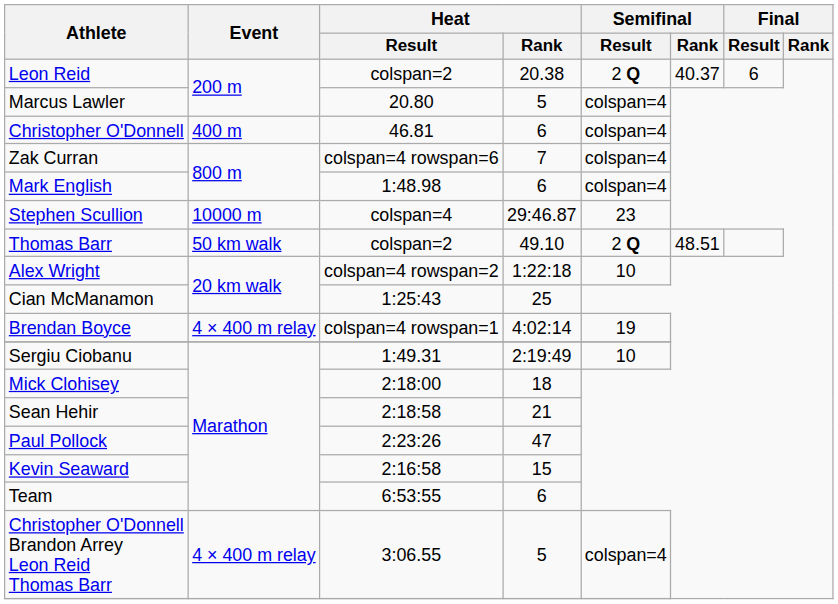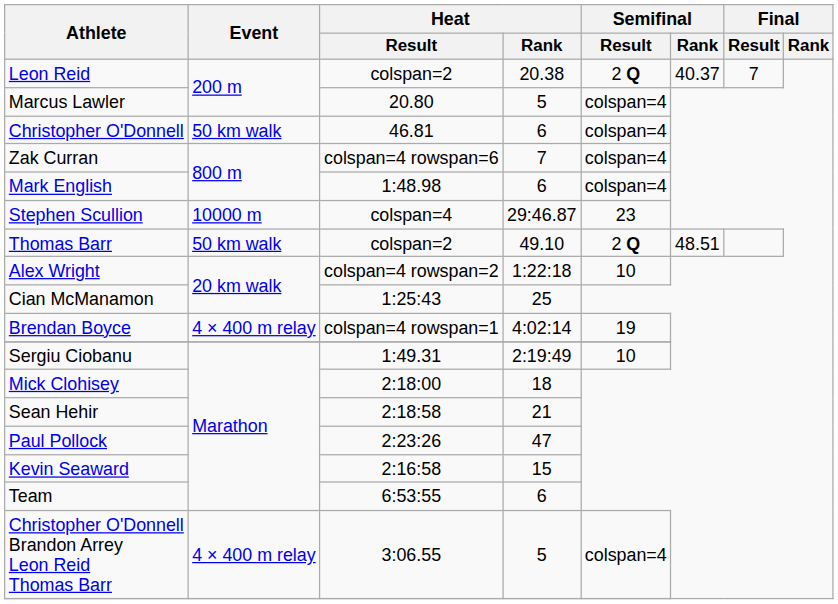(754, 74) 6 -> (754, 74) 7
(217, 130) 400 m -> (237, 130) 50 km walk
